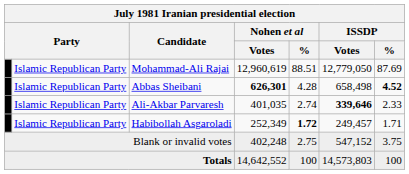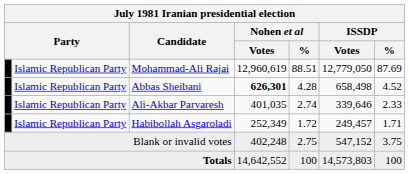(392, 87) bold -> (392, 87) normal
(354, 105) bold -> (354, 105) normal
(307, 123) bold -> (307, 123) normal
